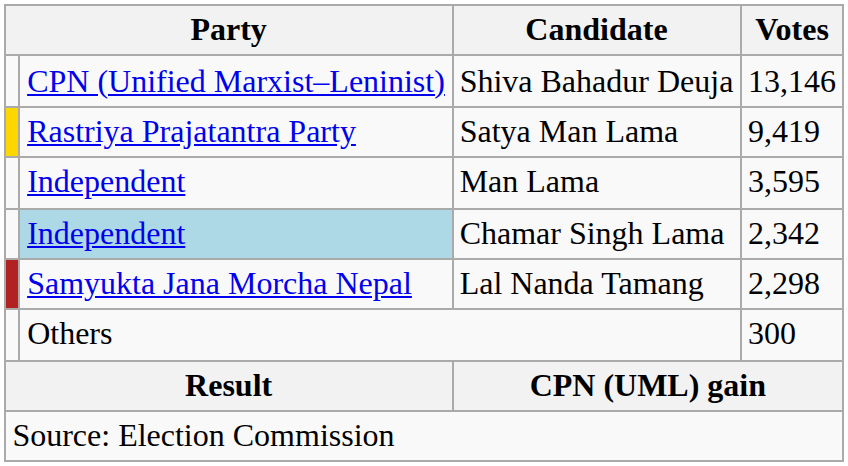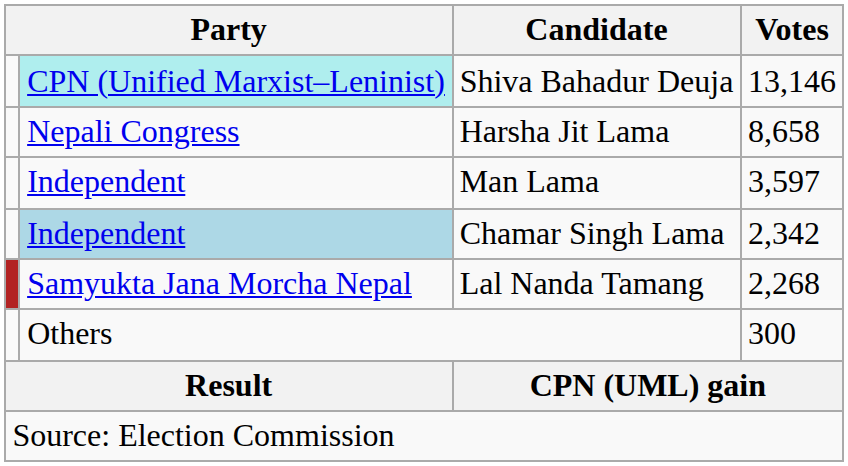(236, 80) no background -> (236, 80) paleturquoise background
- row: (569, 131)
+ row: (564, 131)
(784, 182) 3,595 -> (784, 182) 3,597
(784, 283) 2,298 -> (784, 283) 2,268
